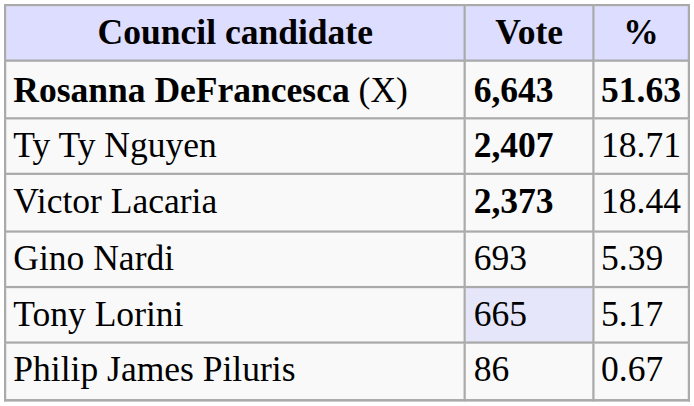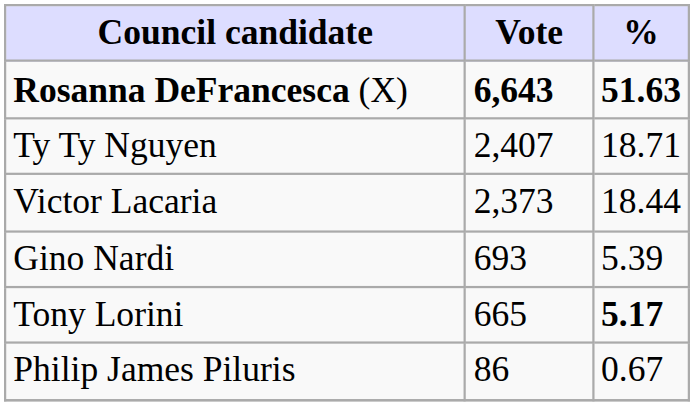(514, 145) bold -> (514, 145) normal
(514, 201) bold -> (514, 201) normal
(500, 314) lavender background -> (500, 314) no background
(632, 314) normal -> (632, 314) bold
